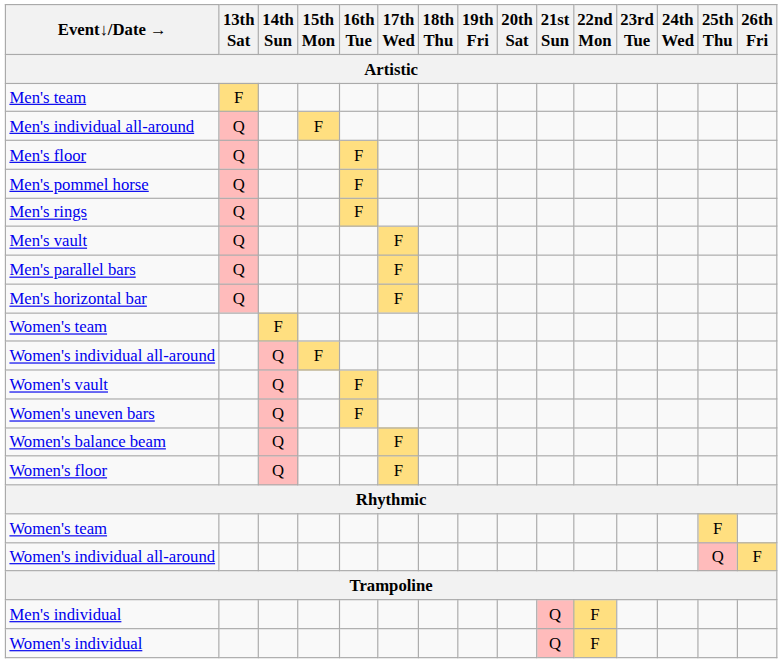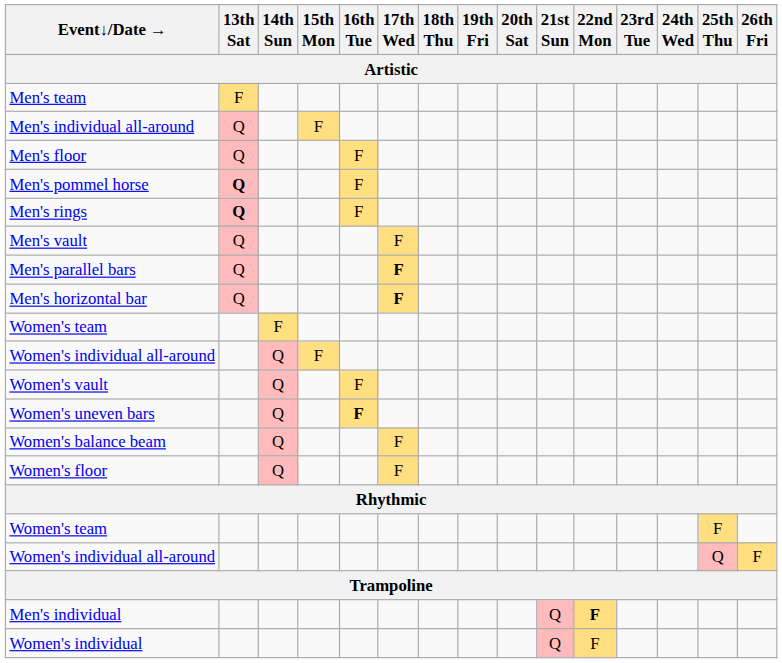(239, 183) normal -> (239, 183) bold
(239, 212) normal -> (239, 212) bold
(398, 269) normal -> (398, 269) bold
(398, 298) normal -> (398, 298) bold
(359, 413) normal -> (359, 413) bold
(595, 614) normal -> (595, 614) bold
